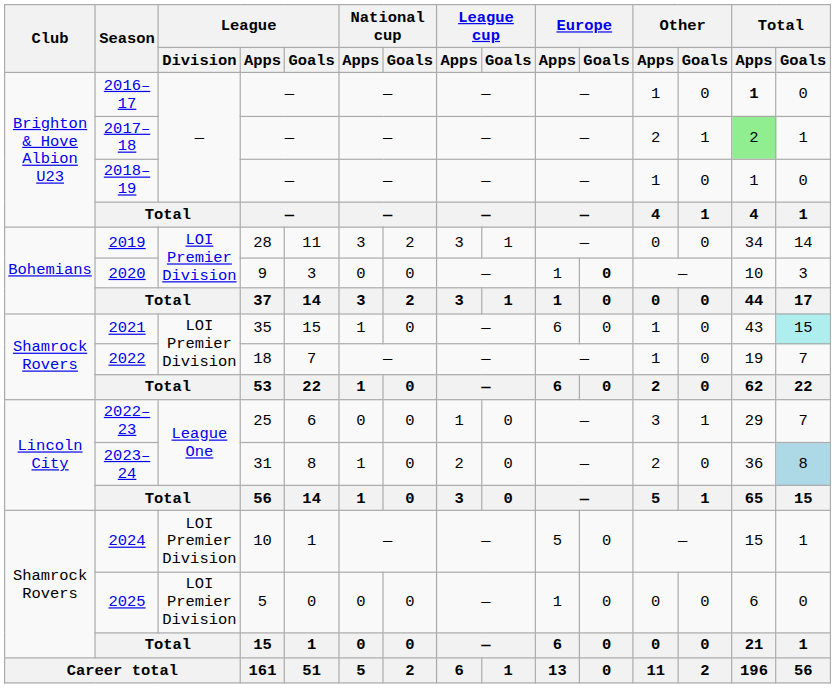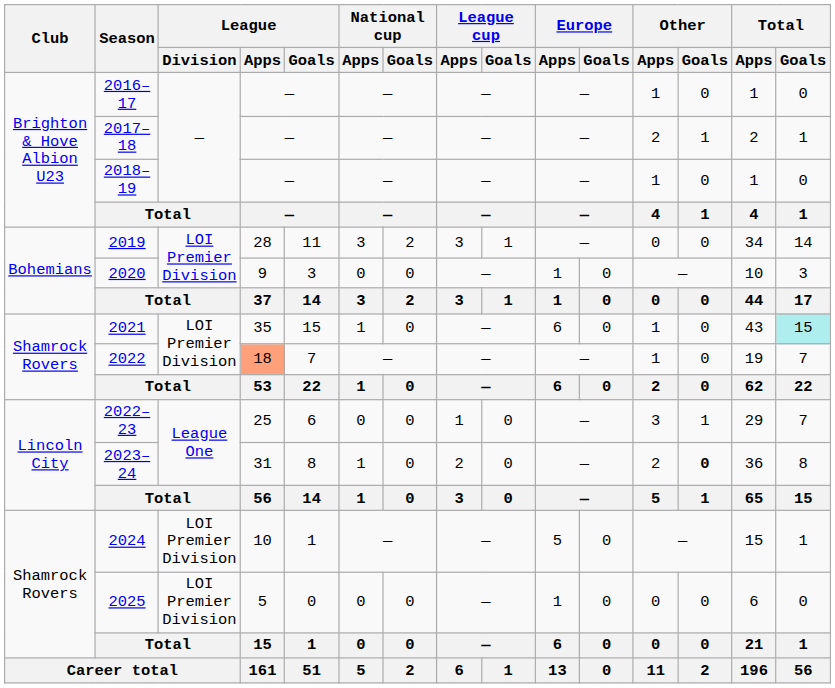(754, 94) bold -> (754, 94) normal
(754, 137) lightgreen background -> (754, 137) no background
(607, 273) bold -> (607, 273) normal
(262, 359) no background -> (262, 359) lightsalmon background
(705, 464) normal -> (705, 464) bold
(803, 464) lightblue background -> (803, 464) no background
